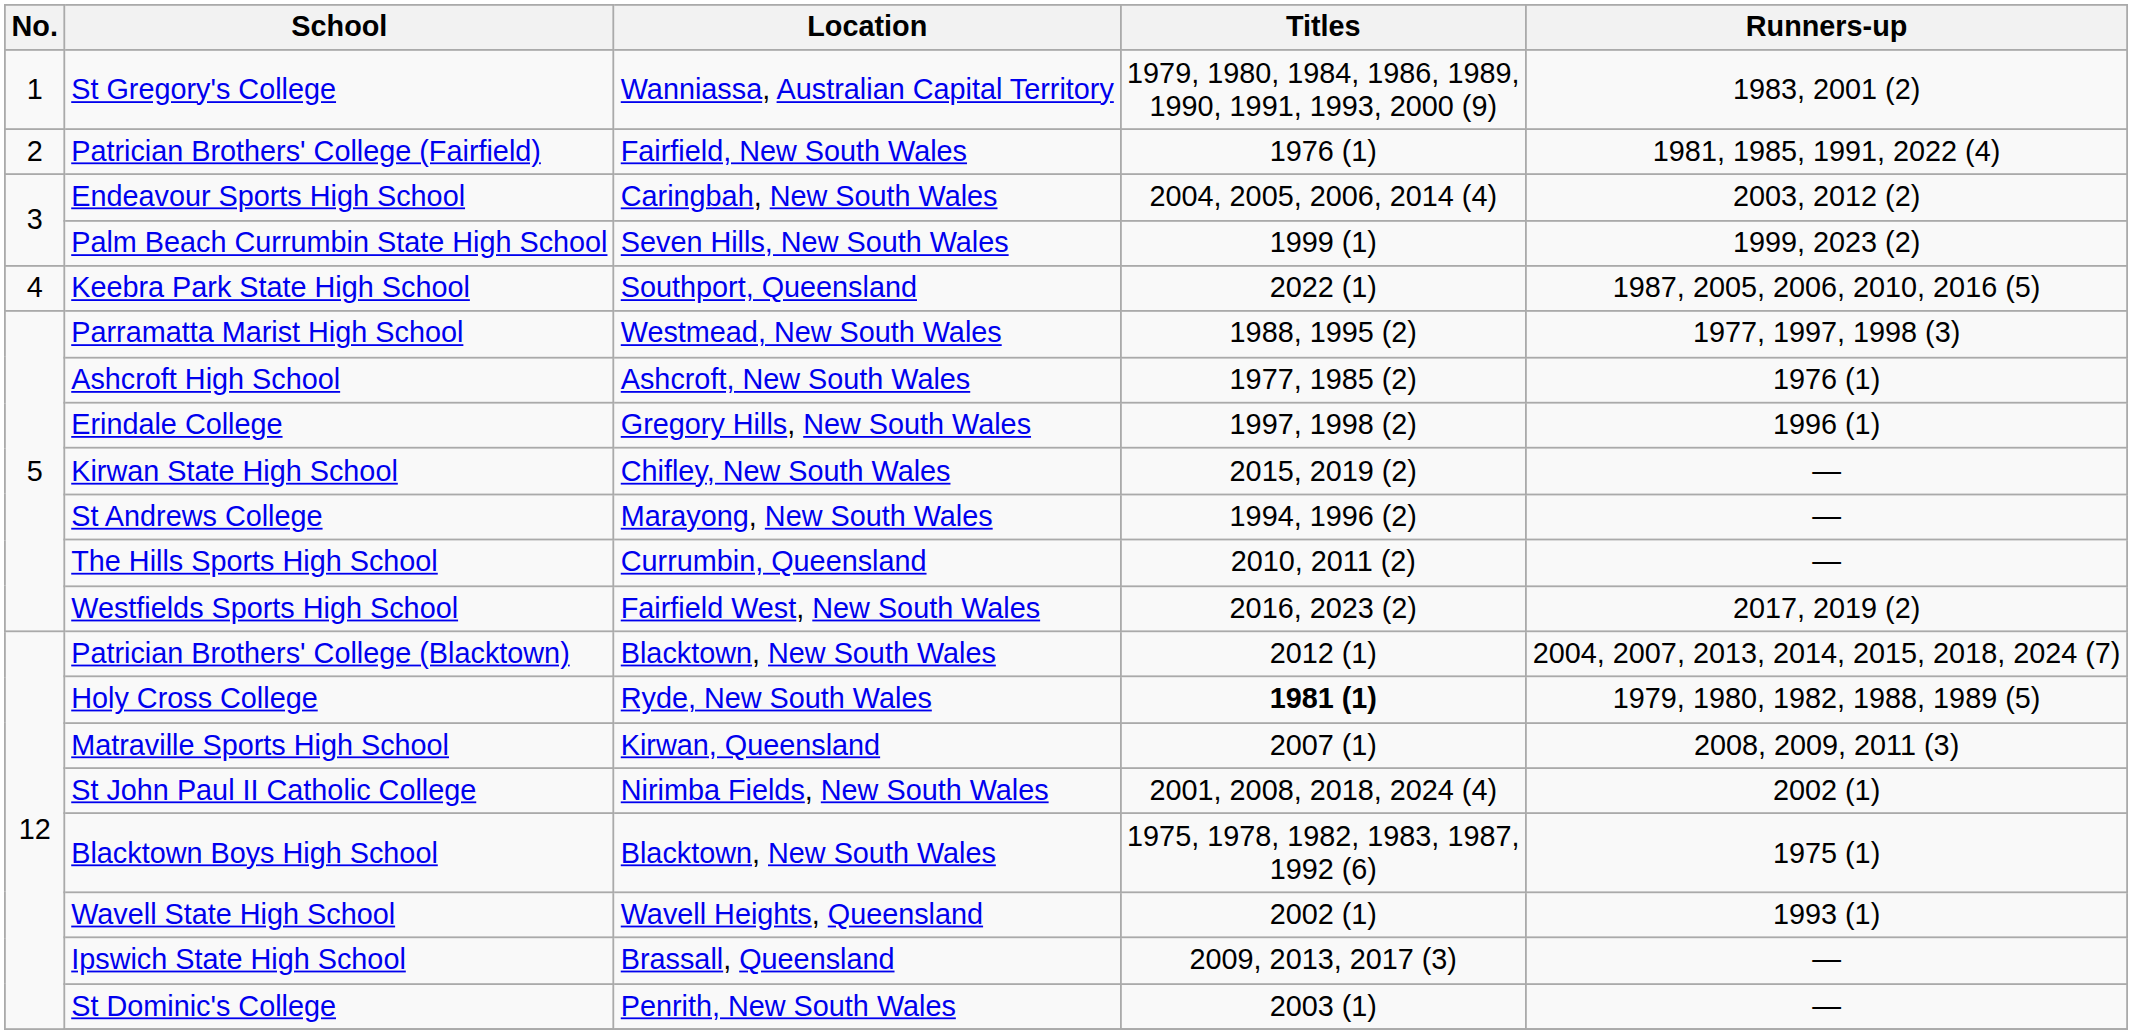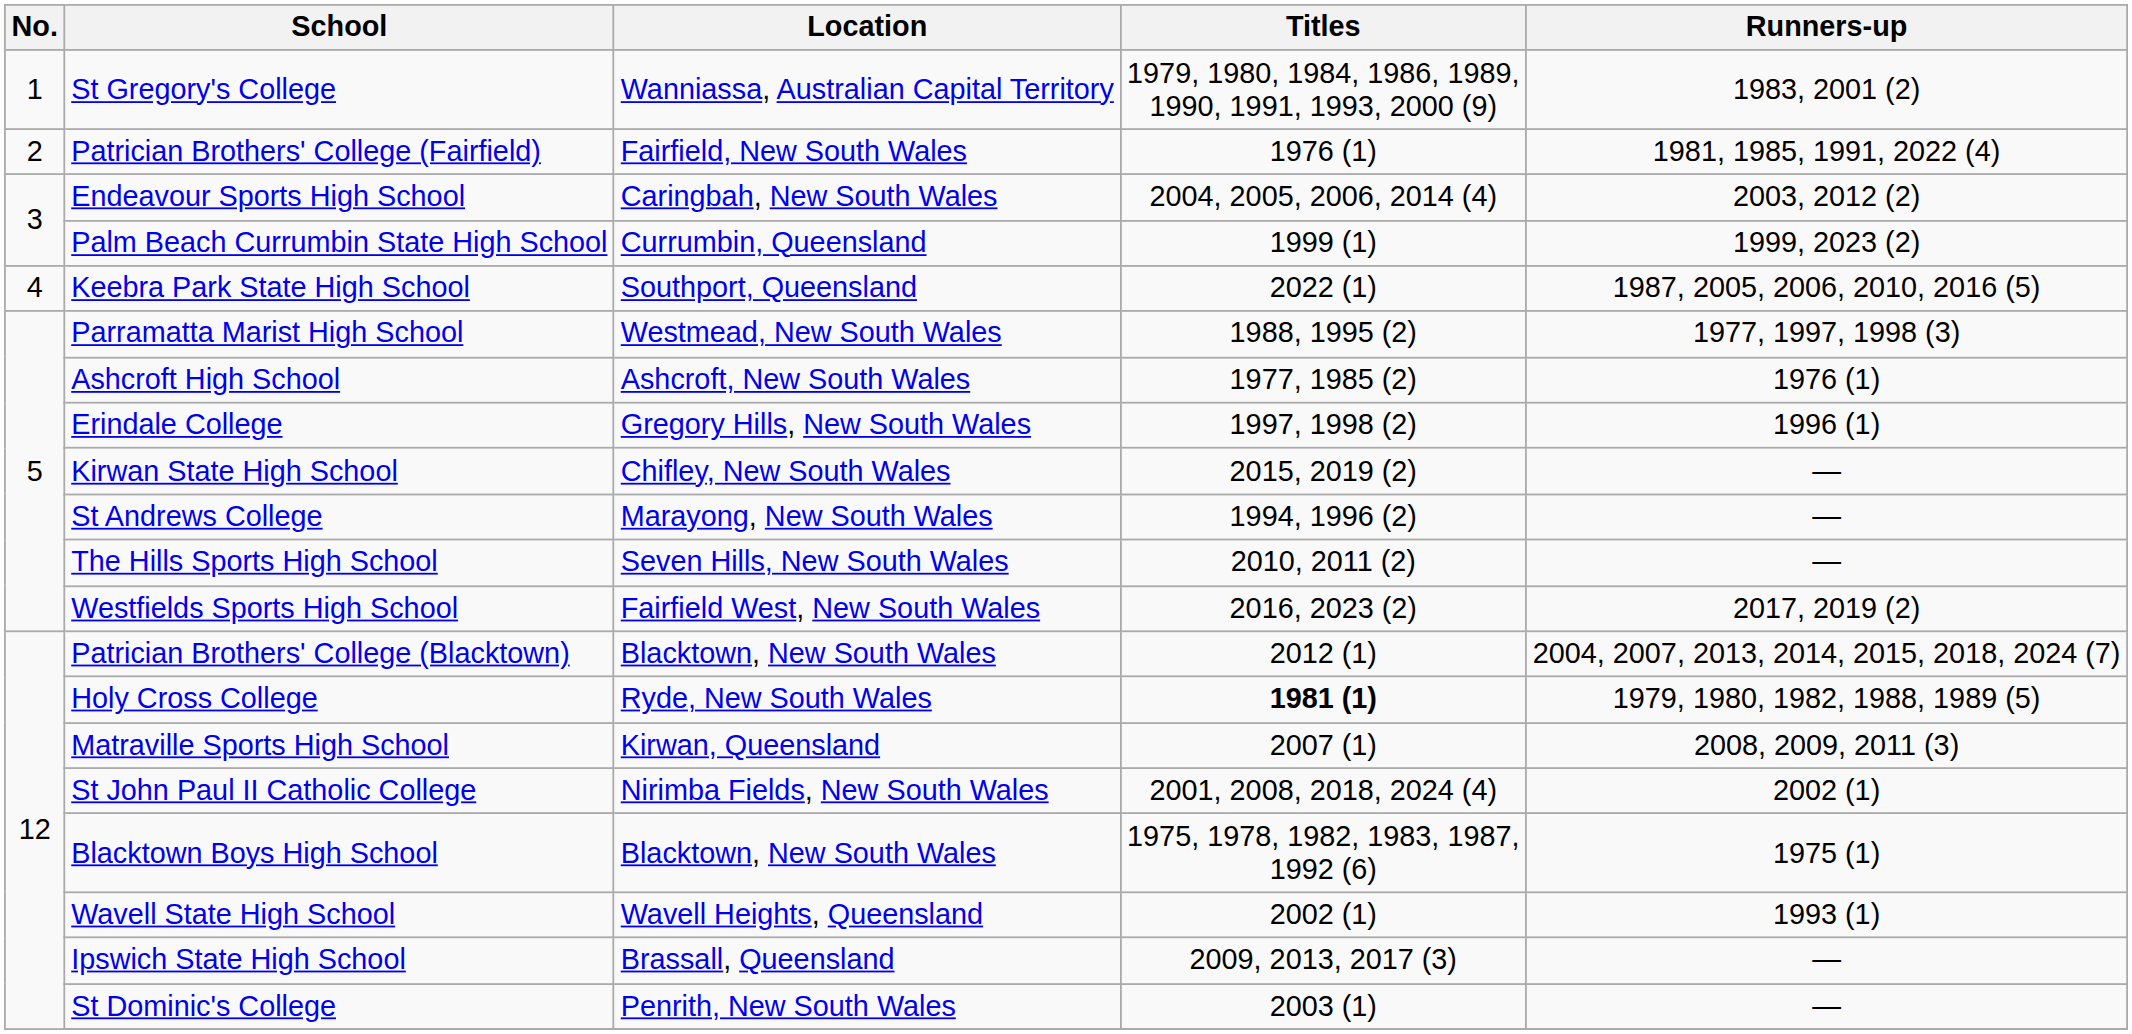(815, 242) Seven Hills, New South Wales -> (774, 242) Currumbin, Queensland
(774, 562) Currumbin, Queensland -> (815, 562) Seven Hills, New South Wales
